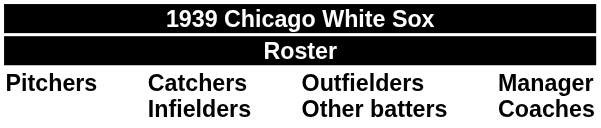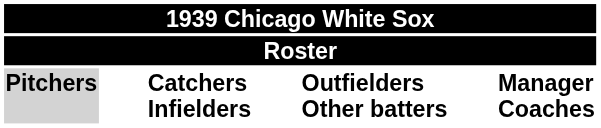(51, 83) no background -> (51, 83) lightgrey background
